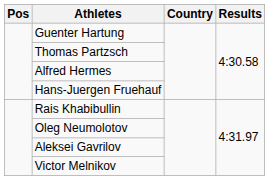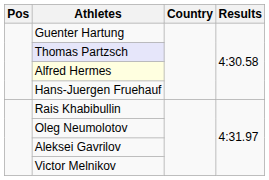(81, 52) no background -> (81, 52) lavender background
(73, 71) no background -> (73, 71) lightyellow background
